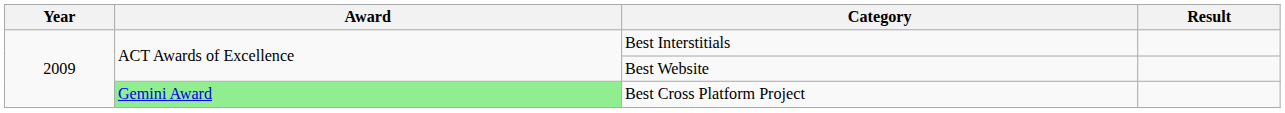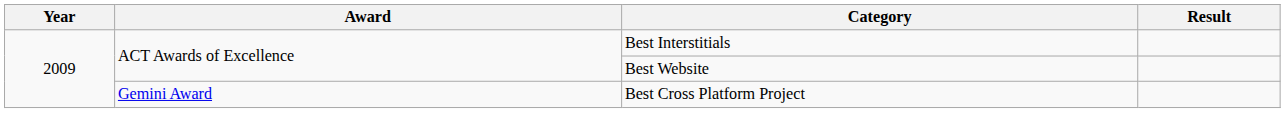(165, 94) lightgreen background -> (165, 94) no background
